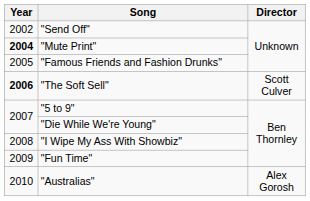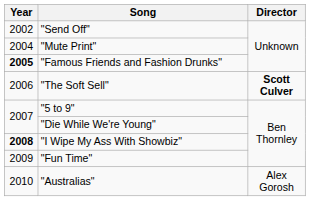(21, 46) bold -> (21, 46) normal
(21, 63) normal -> (21, 63) bold
(21, 85) bold -> (21, 85) normal
(277, 85) normal -> (277, 85) bold
(21, 141) normal -> (21, 141) bold
